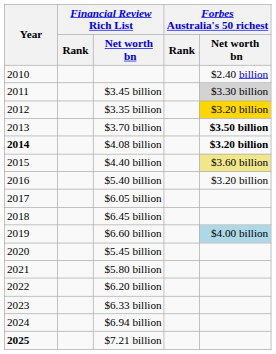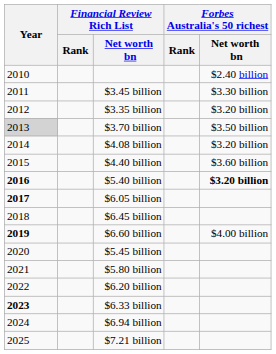(240, 91) lightgrey background -> (240, 91) no background
(240, 109) gold background -> (240, 109) no background
(18, 127) no background -> (18, 127) lightgrey background
(239, 127) bold -> (240, 127) normal
(18, 145) bold -> (18, 145) normal
(239, 145) bold -> (240, 145) normal
(240, 162) khaki background -> (240, 162) no background
(18, 180) normal -> (18, 180) bold
(240, 180) normal -> (239, 180) bold
(18, 198) normal -> (18, 198) bold
(18, 233) normal -> (18, 233) bold
(240, 233) lightblue background -> (240, 233) no background
(18, 305) normal -> (18, 305) bold
(18, 340) bold -> (18, 340) normal
